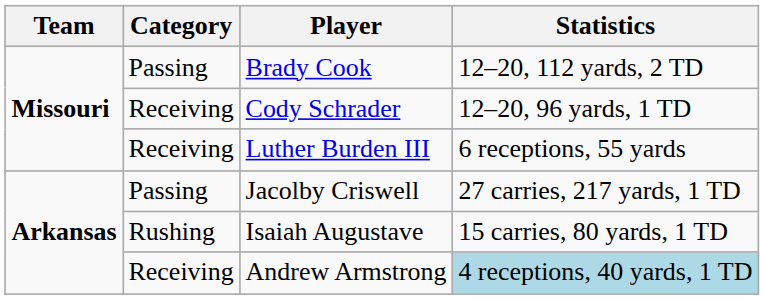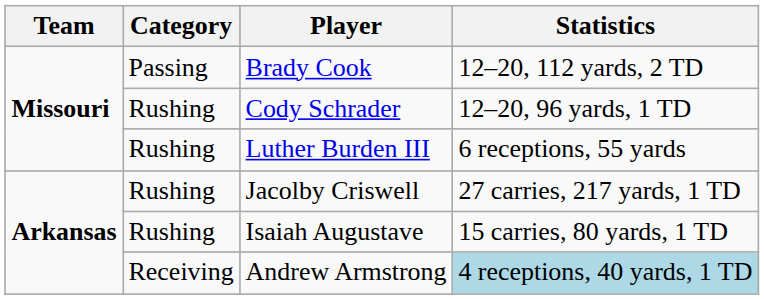(181, 108) Receiving -> (172, 108) Rushing
(181, 149) Receiving -> (172, 149) Rushing
(168, 190) Passing -> (172, 190) Rushing
